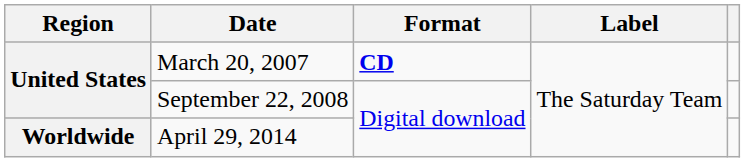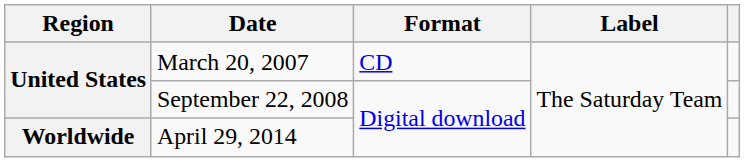(377, 61) bold -> (376, 61) normal
